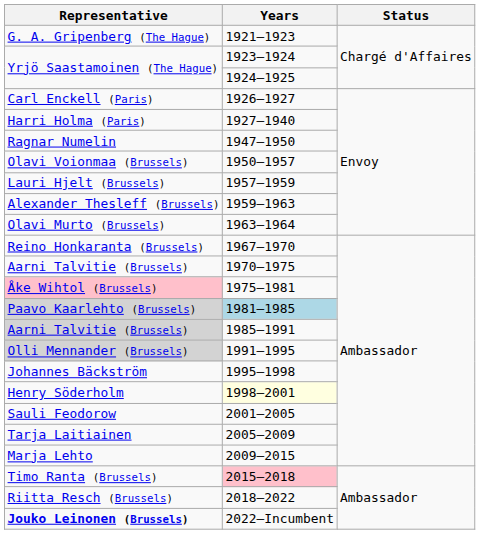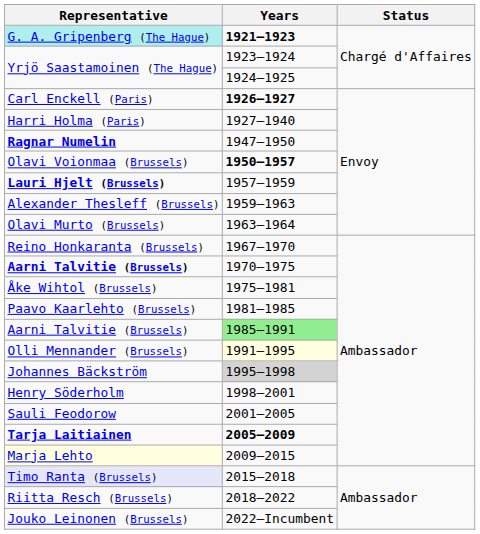(109, 36) no background -> (109, 36) paleturquoise background
(260, 36) normal -> (260, 36) bold
(260, 99) normal -> (260, 99) bold
(62, 141) normal -> (62, 141) bold
(260, 162) normal -> (260, 162) bold
(86, 183) normal -> (86, 183) bold
(98, 267) normal -> (98, 267) bold
(82, 288) pink background -> (82, 288) no background
(102, 309) lightgrey background -> (102, 309) no background
(260, 309) lightblue background -> (260, 309) no background
(98, 330) lightgrey background -> (98, 330) no background
(260, 330) no background -> (260, 330) lightgreen background
(98, 351) lightgrey background -> (98, 351) no background
(260, 351) no background -> (260, 351) lightyellow background
(260, 372) no background -> (260, 372) lightgrey background
(260, 393) lightyellow background -> (260, 393) no background
(70, 434) normal -> (70, 434) bold
(260, 434) normal -> (260, 434) bold
(50, 455) no background -> (50, 455) lightyellow background
(82, 476) no background -> (82, 476) lavender background
(260, 476) pink background -> (260, 476) no background
(98, 518) bold -> (98, 518) normal
